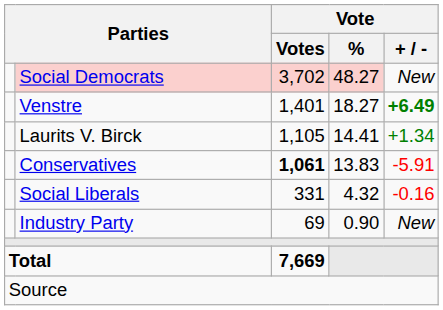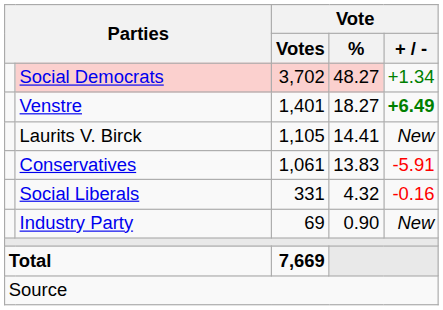(416, 77) New -> (411, 77) +1.34
(411, 135) +1.34 -> (416, 135) New
(302, 164) bold -> (302, 164) normal
